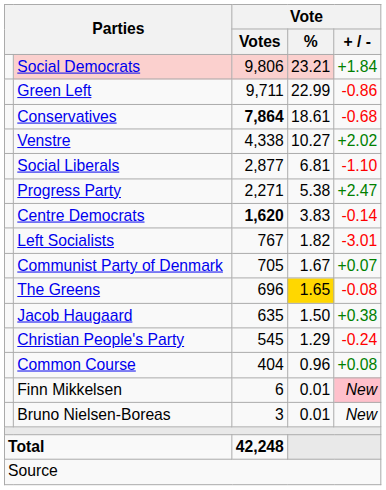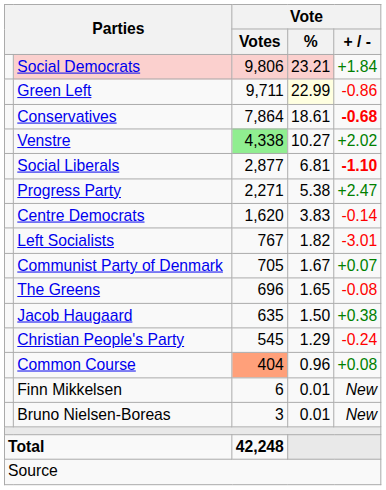(311, 91) no background -> (311, 91) lightyellow background
(264, 116) bold -> (264, 116) normal
(359, 116) normal -> (359, 116) bold
(264, 141) no background -> (264, 141) lightgreen background
(359, 166) normal -> (359, 166) bold
(264, 215) bold -> (264, 215) normal
(315, 290) gold background -> (315, 290) no background
(271, 365) no background -> (271, 365) lightsalmon background
(361, 389) pink background -> (361, 389) no background
